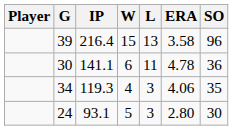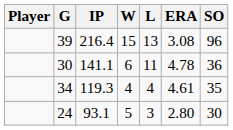(181, 40) 3.58 -> (181, 40) 3.08
(150, 88) 3 -> (150, 88) 4
(181, 88) 4.06 -> (181, 88) 4.61
